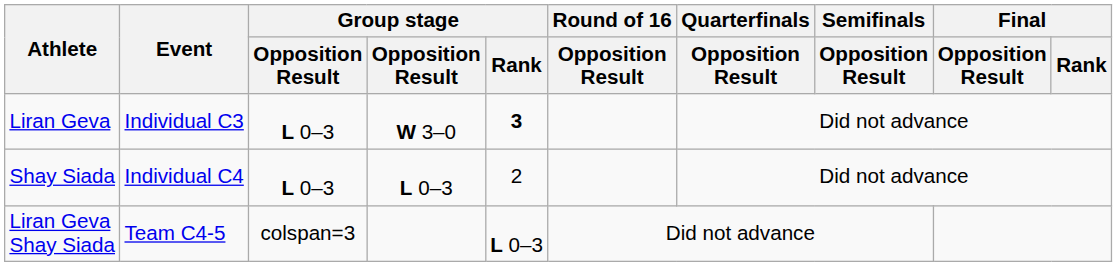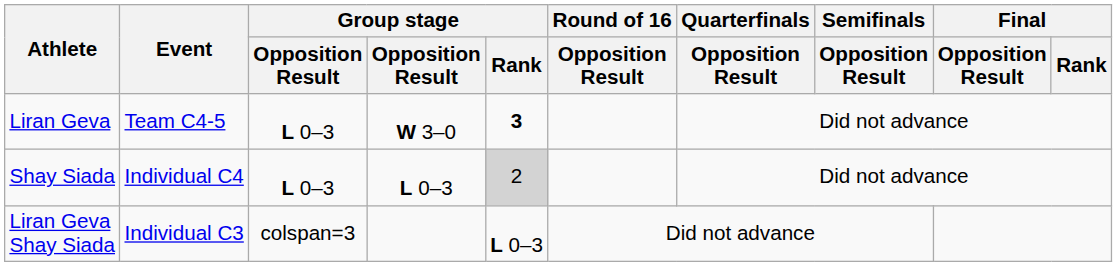(184, 121) Individual C3 -> (175, 121) Team C4-5
(517, 177) no background -> (517, 177) lightgrey background
(175, 233) Team C4-5 -> (184, 233) Individual C3
